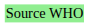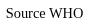(45, 13) lightgreen background -> (45, 13) no background
